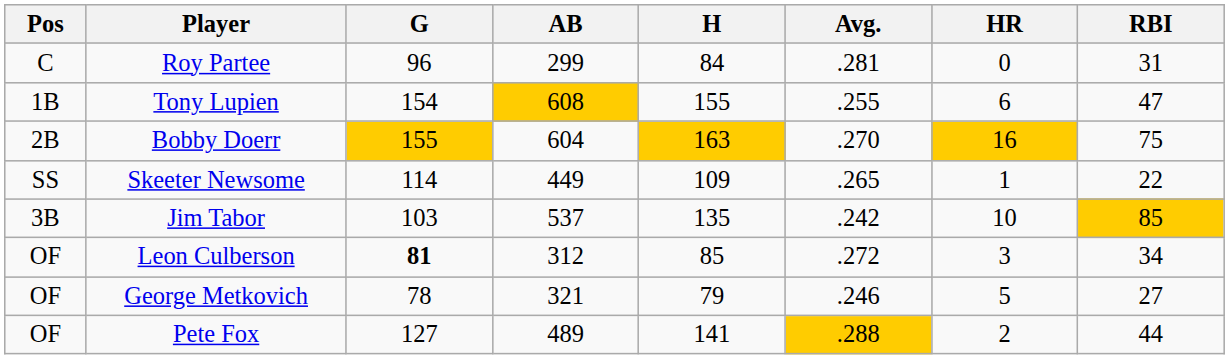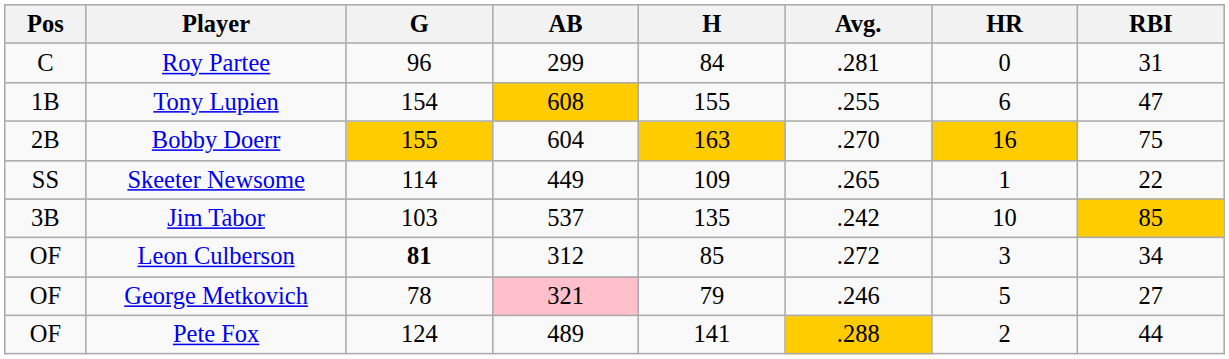(566, 295) no background -> (566, 295) pink background
(419, 334) 127 -> (419, 334) 124
